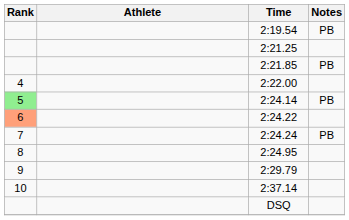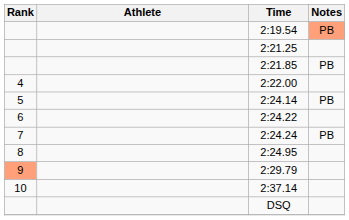(327, 30) no background -> (327, 30) lightsalmon background
(20, 100) lightgreen background -> (20, 100) no background
(20, 118) lightsalmon background -> (20, 118) no background
(20, 170) no background -> (20, 170) lightsalmon background
